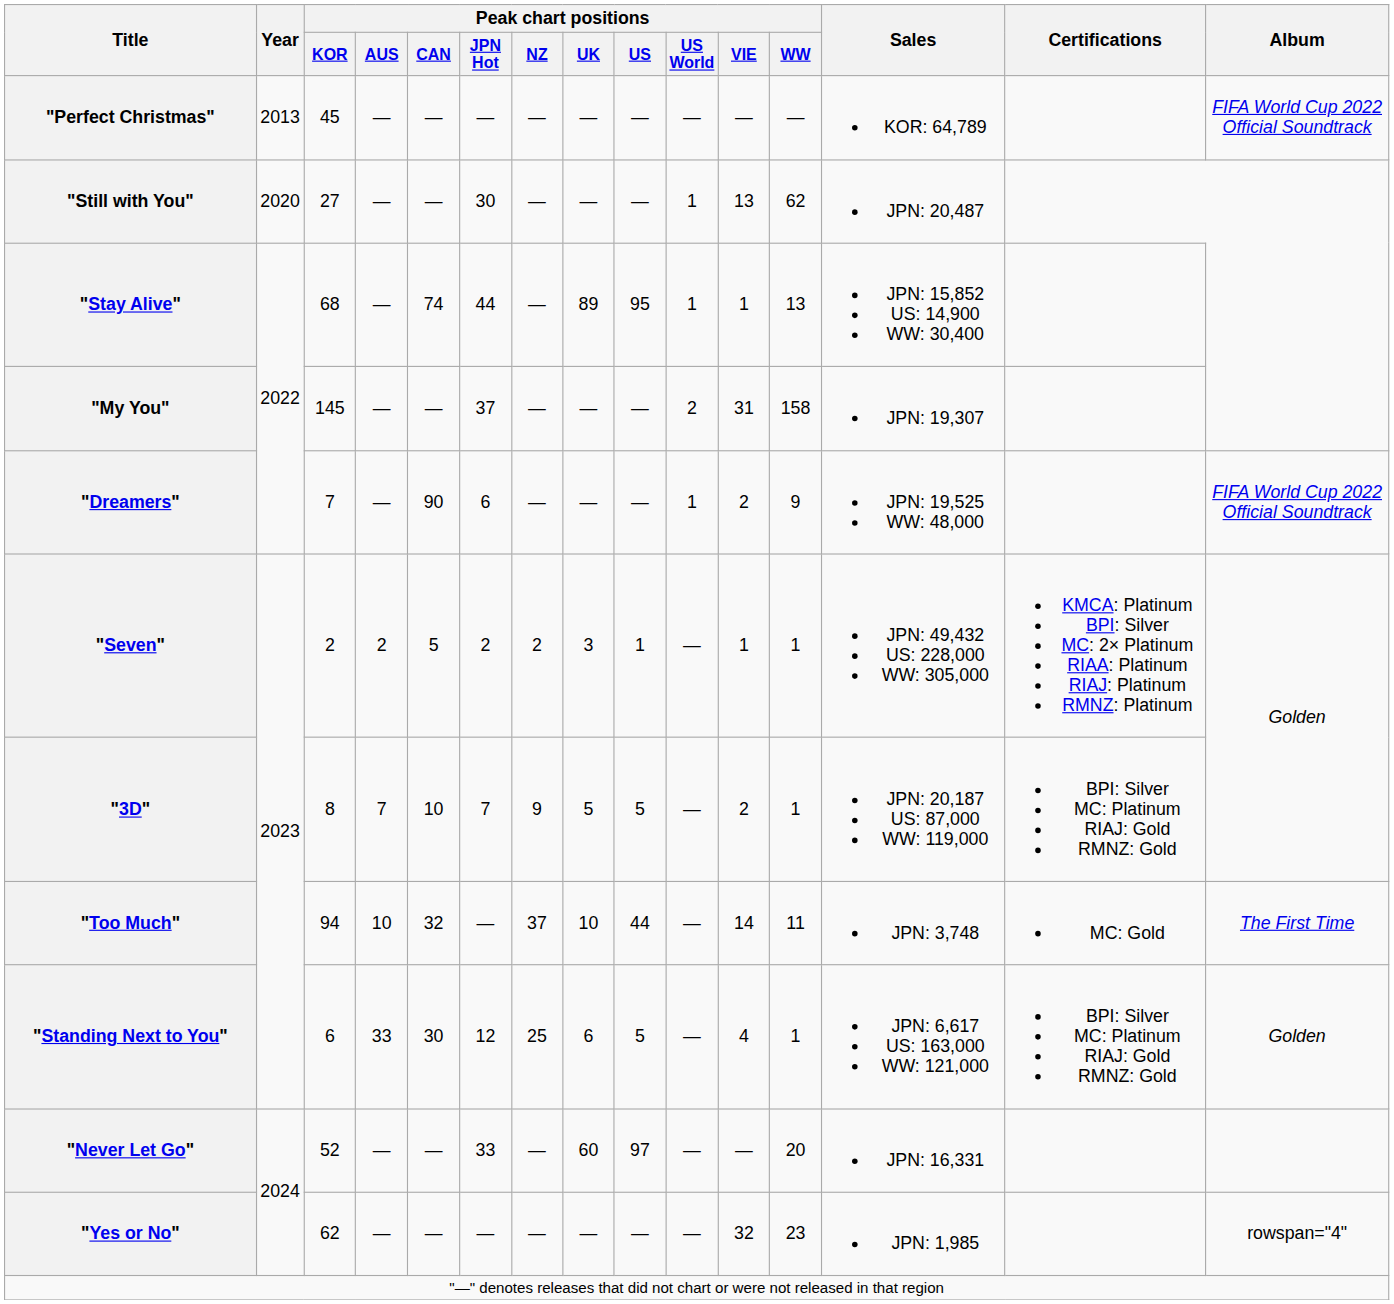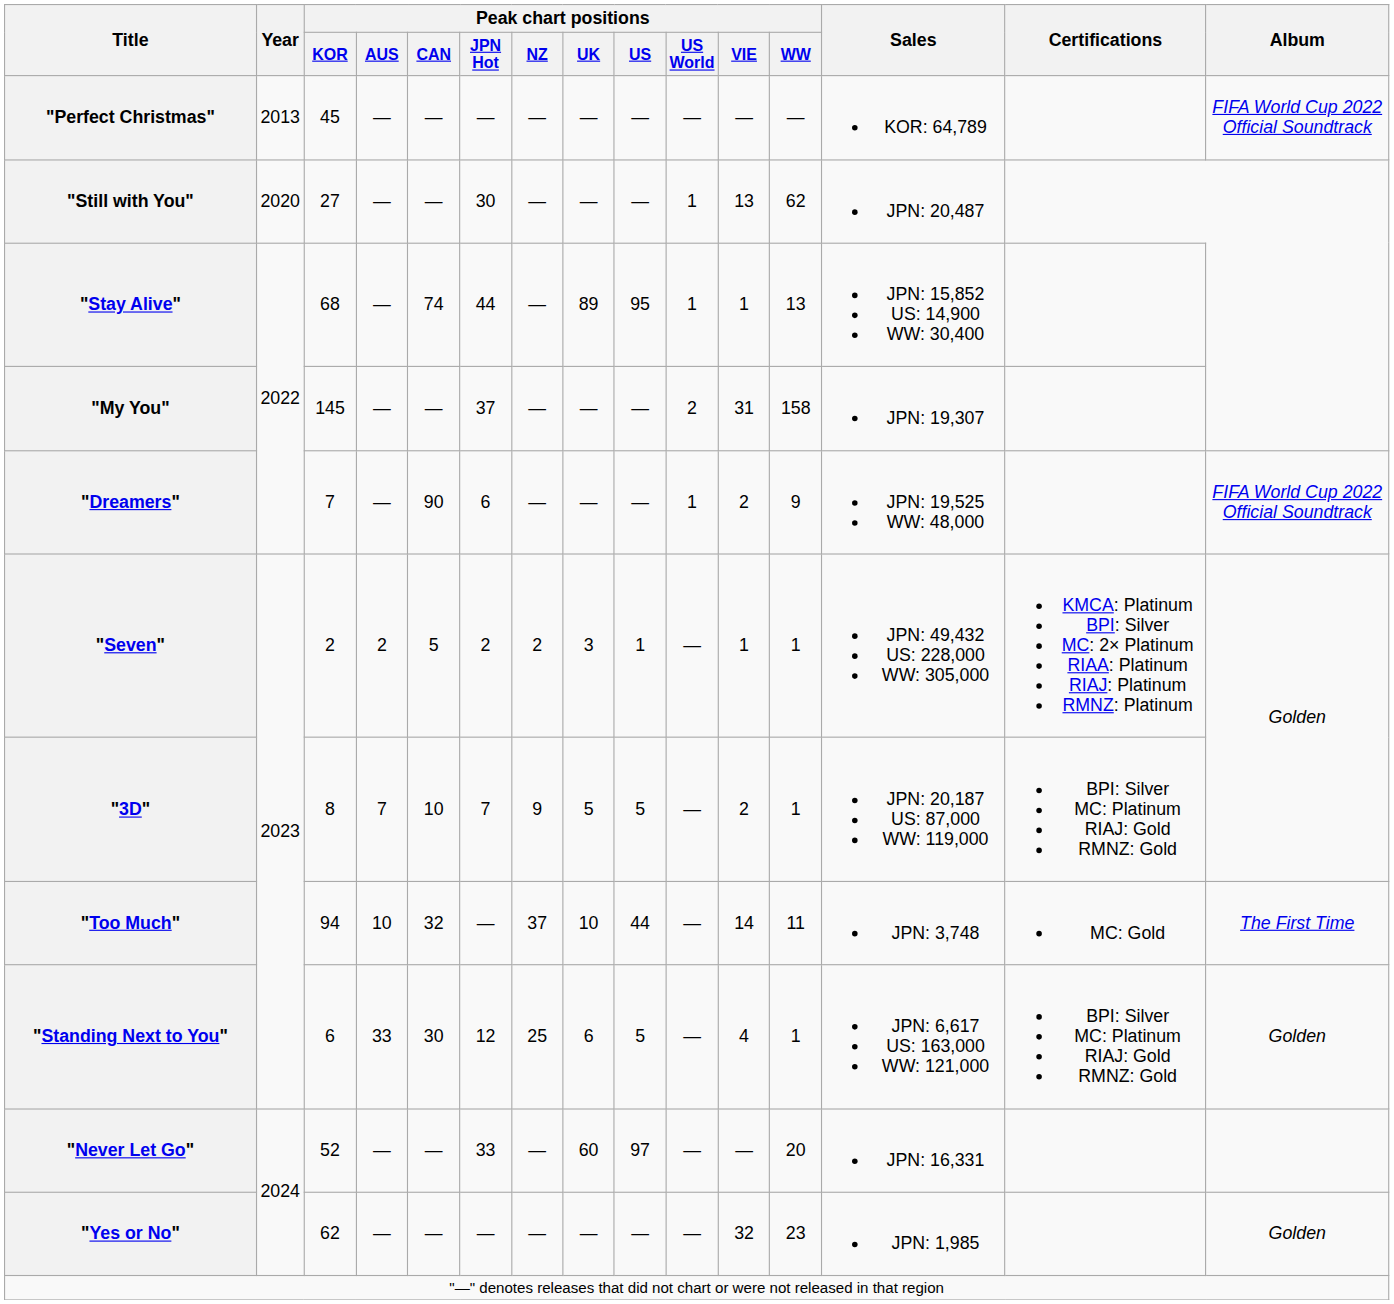(1297, 1233) rowspan="4" -> (1297, 1233) Golden
